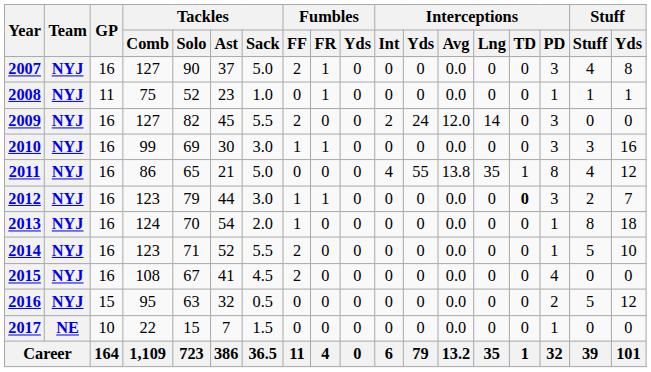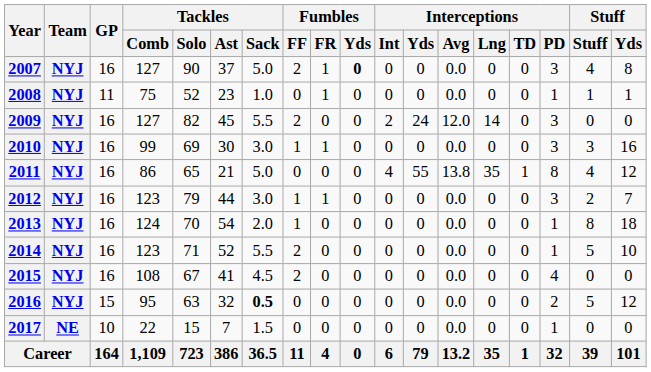(357, 69) normal -> (357, 69) bold
(525, 198) bold -> (525, 198) normal
(263, 302) normal -> (263, 302) bold
